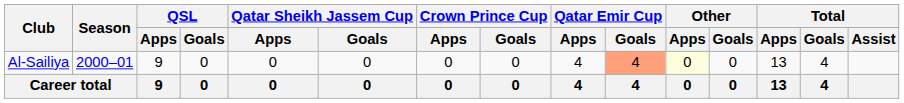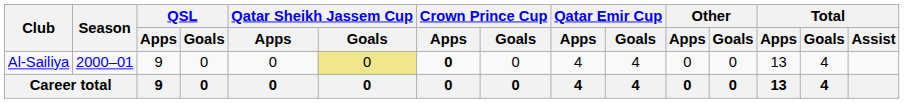(367, 62) no background -> (367, 62) khaki background
(448, 62) normal -> (448, 62) bold
(636, 62) lightsalmon background -> (636, 62) no background
(687, 62) lightyellow background -> (687, 62) no background
